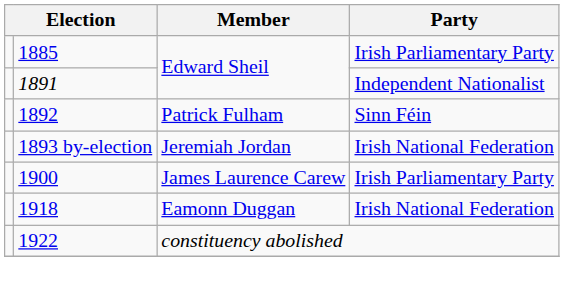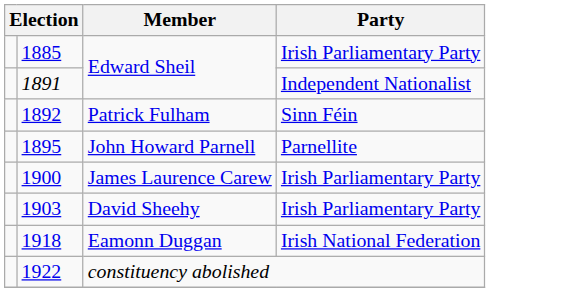- row: (85, 146)
+ row: (41, 146)
+ row: (41, 209)
